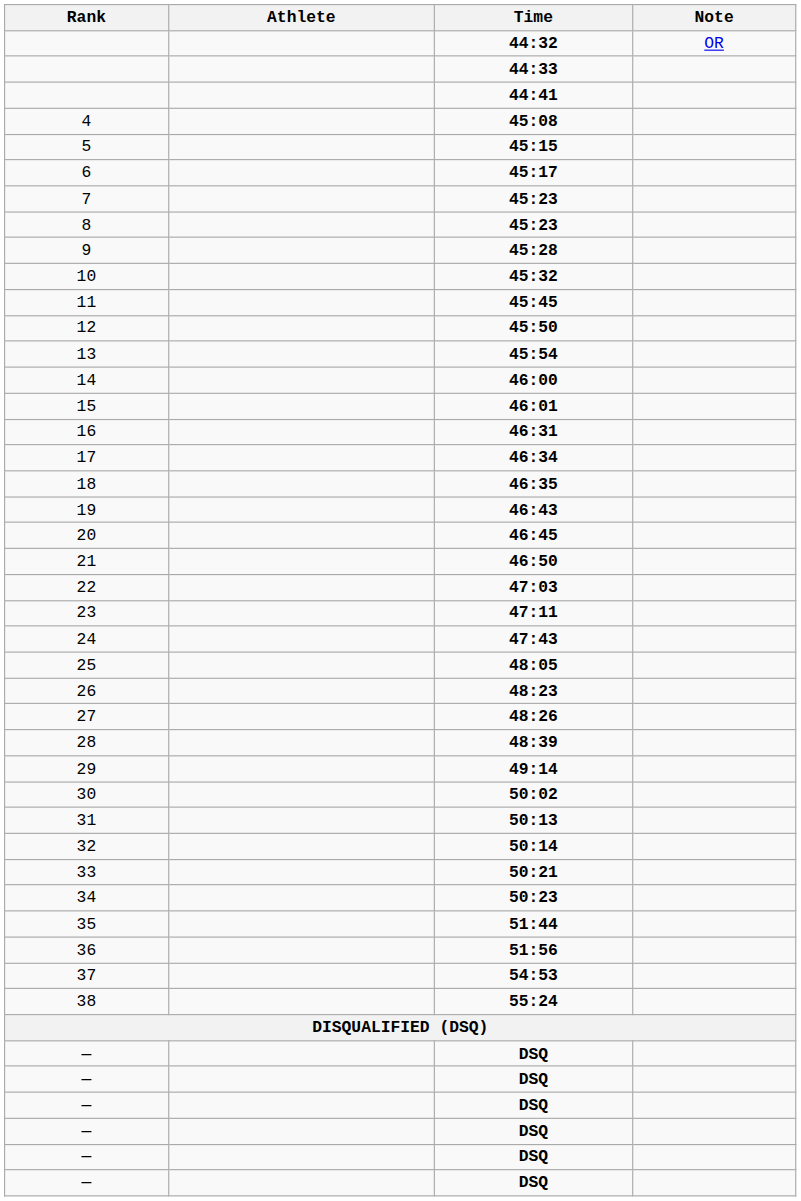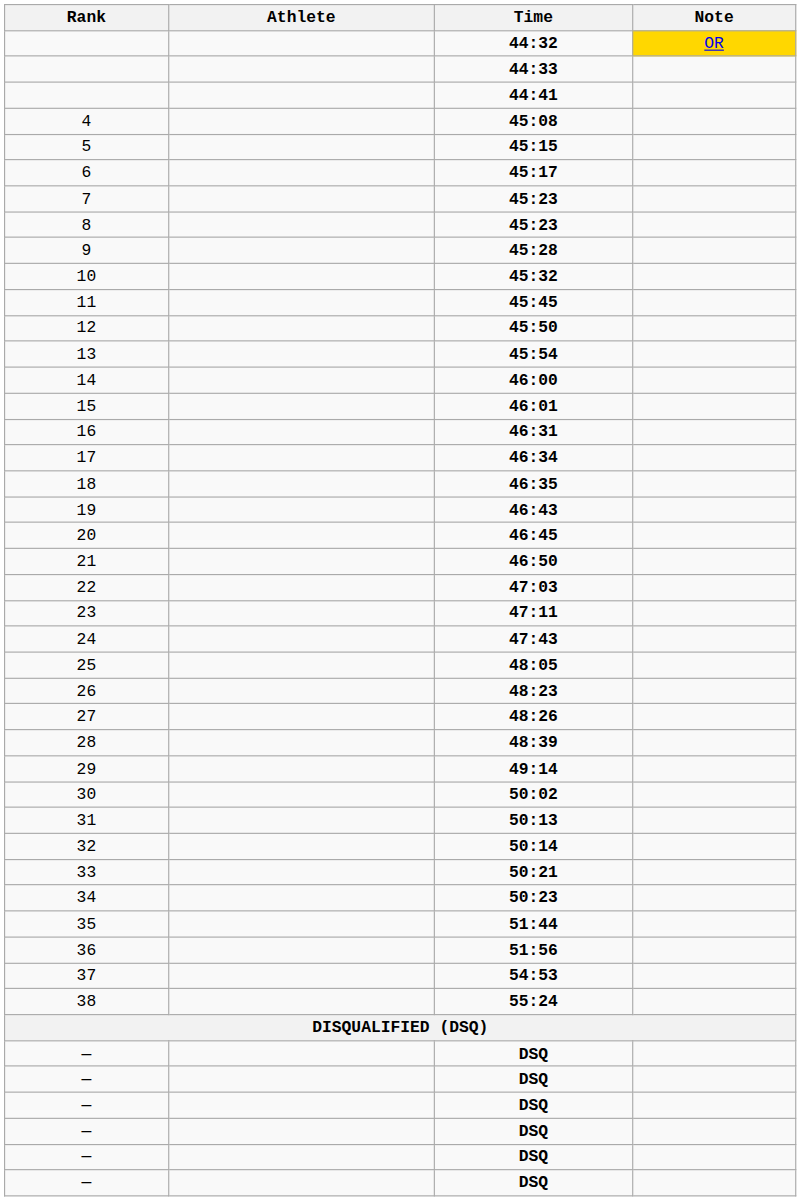(714, 44) no background -> (714, 44) gold background
